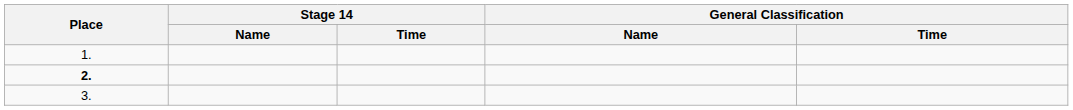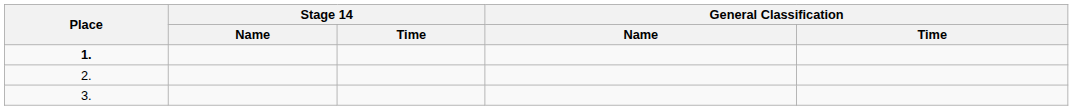(86, 55) normal -> (86, 55) bold
(86, 75) bold -> (86, 75) normal
